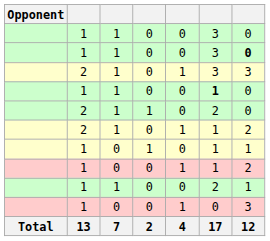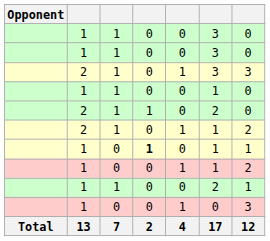(248, 53) bold -> (248, 53) normal
(215, 91) bold -> (215, 91) normal
(149, 149) normal -> (149, 149) bold
